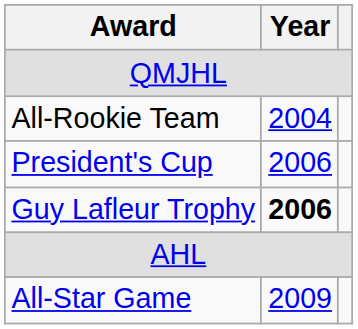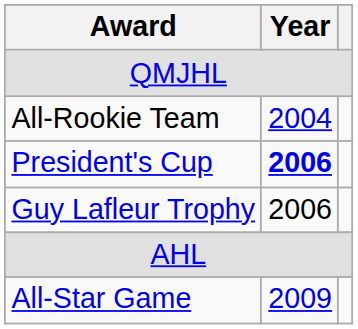(300, 163) normal -> (300, 163) bold
(300, 208) bold -> (300, 208) normal
